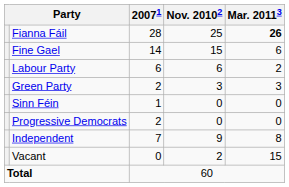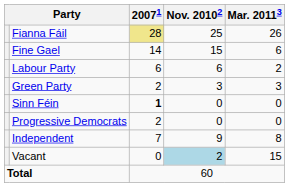(155, 33) no background -> (155, 33) khaki background
(276, 33) bold -> (276, 33) normal
(158, 103) normal -> (158, 103) bold
(219, 156) no background -> (219, 156) lightblue background
